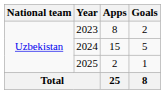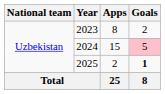(145, 47) no background -> (145, 47) pink background
(145, 64) normal -> (145, 64) bold
